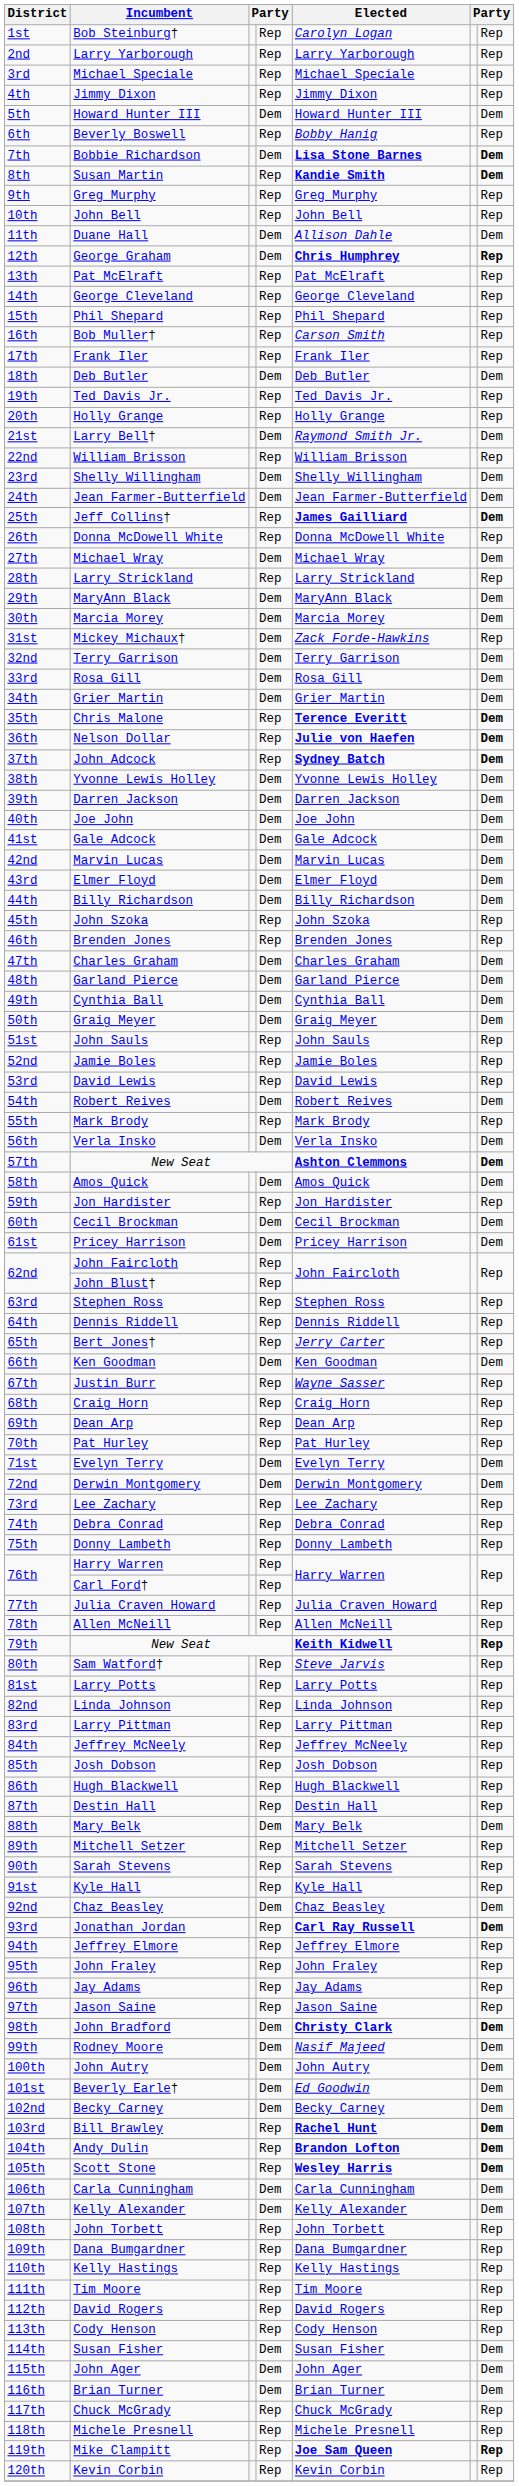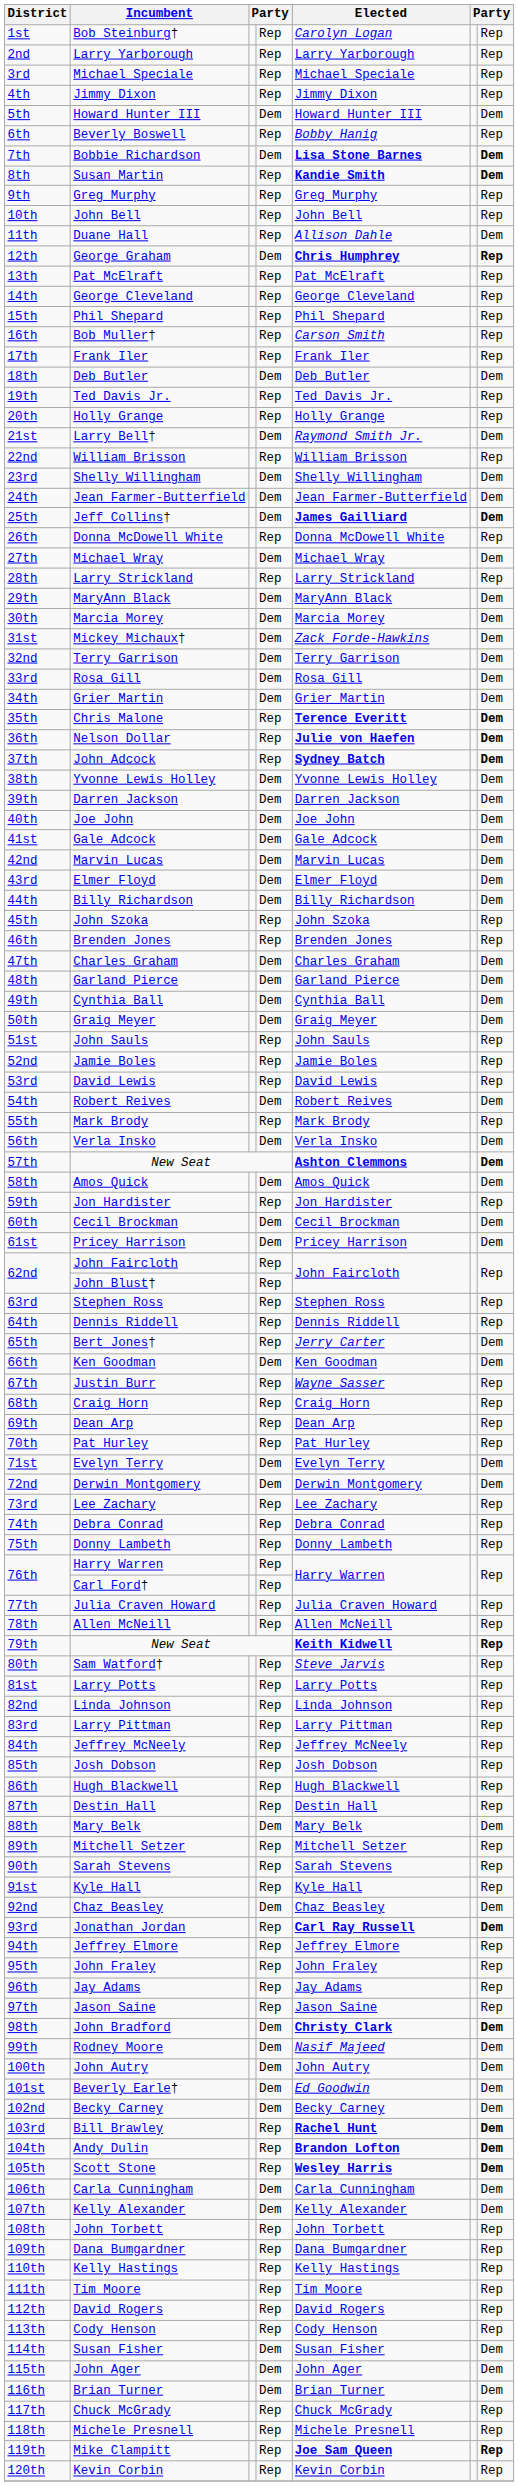(270, 236) Dem -> (270, 236) Rep
(270, 518) Rep -> (270, 518) Dem
(492, 639) Rep -> (492, 639) Dem
(492, 1344) Rep -> (492, 1344) Dem
